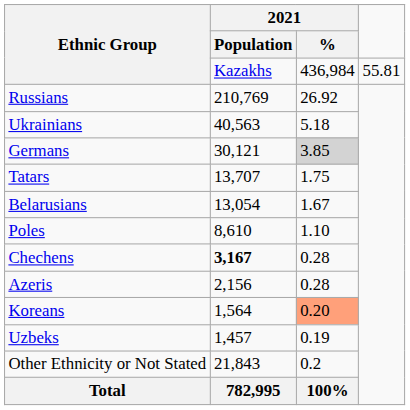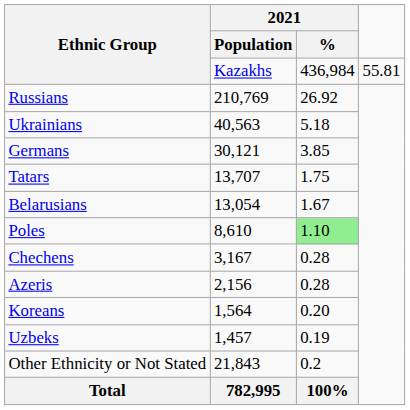(315, 151) lightgrey background -> (315, 151) no background
(315, 230) no background -> (315, 230) lightgreen background
(233, 257) bold -> (233, 257) normal
(315, 310) lightsalmon background -> (315, 310) no background
